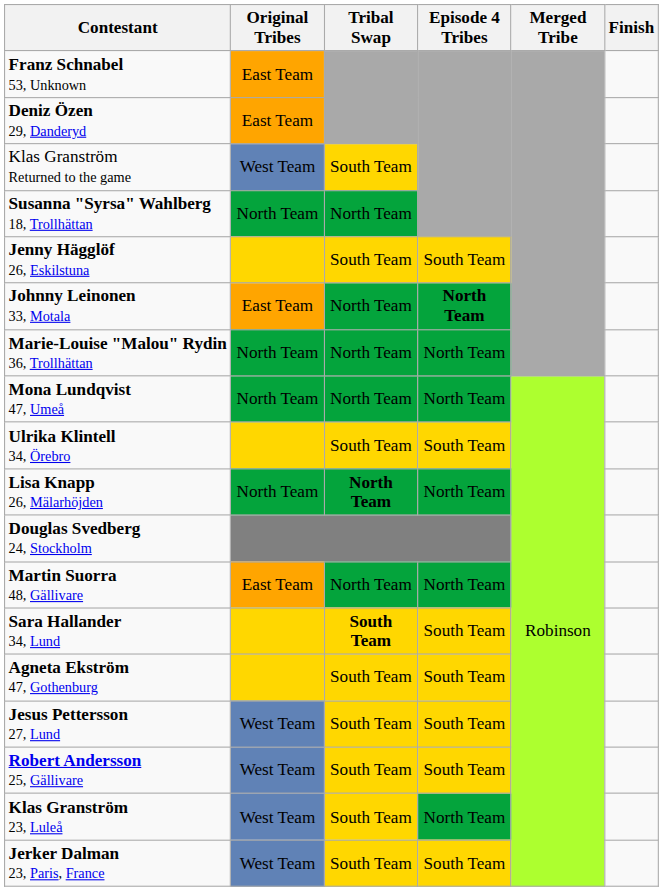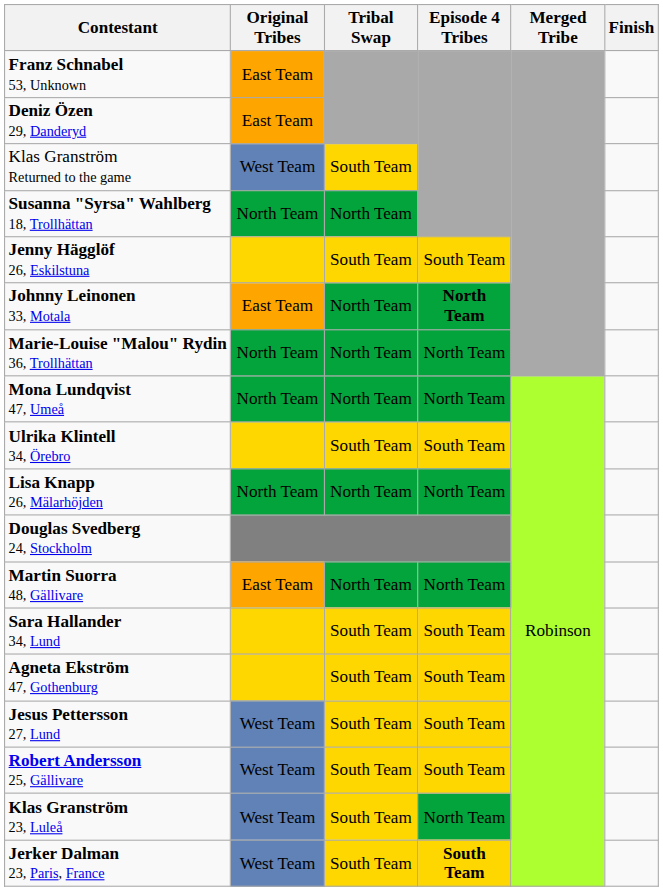(371, 491) bold -> (371, 491) normal
(371, 631) bold -> (371, 631) normal
(464, 863) normal -> (464, 863) bold
